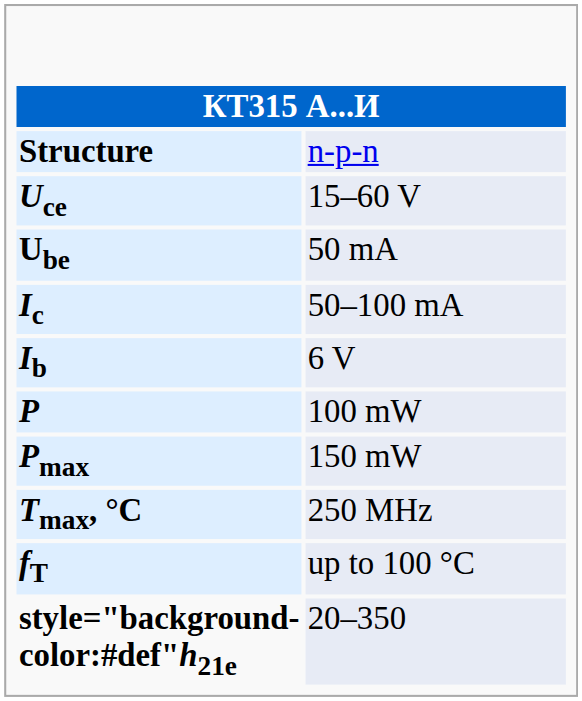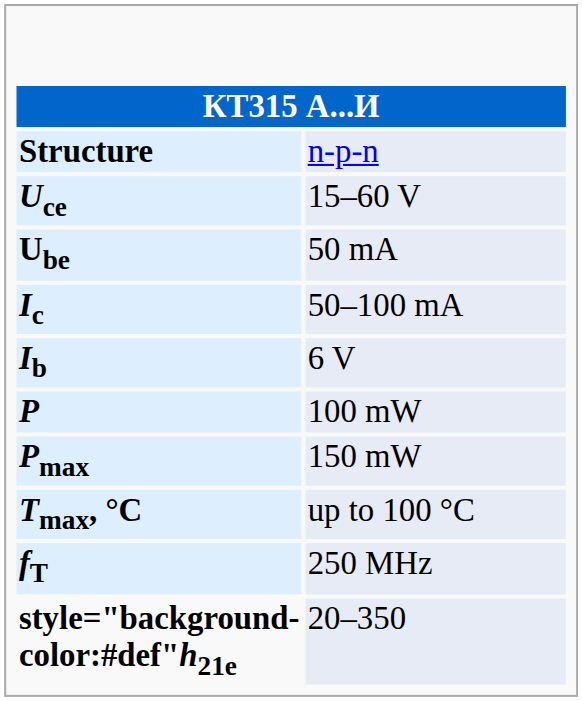(370, 510) 250 MHz -> (391, 510) up to 100 °C
(391, 563) up to 100 °C -> (370, 563) 250 MHz
